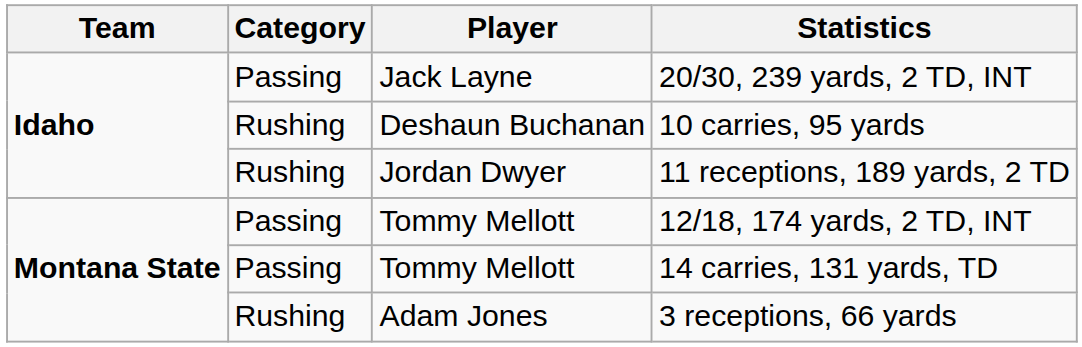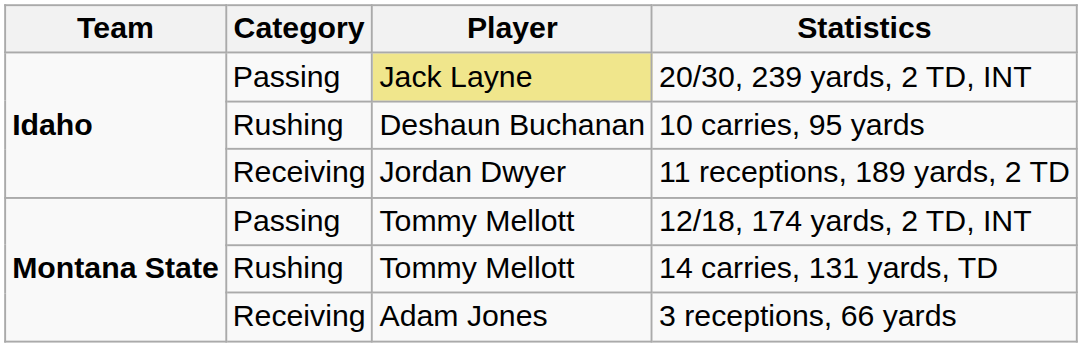(456, 76) no background -> (456, 76) khaki background
(290, 172) Rushing -> (299, 172) Receiving
(288, 268) Passing -> (288, 268) Rushing
(290, 316) Rushing -> (299, 316) Receiving
